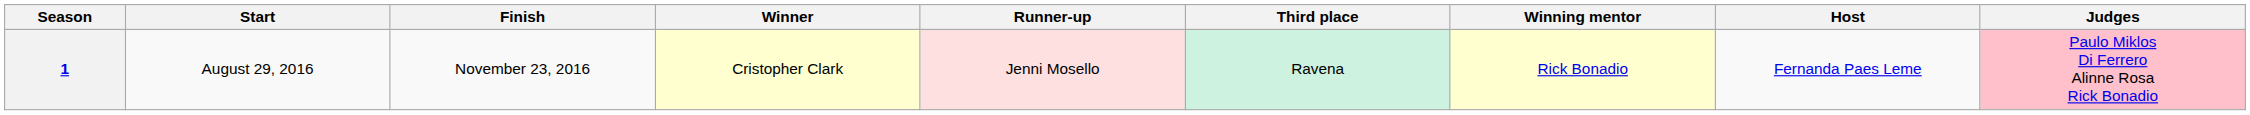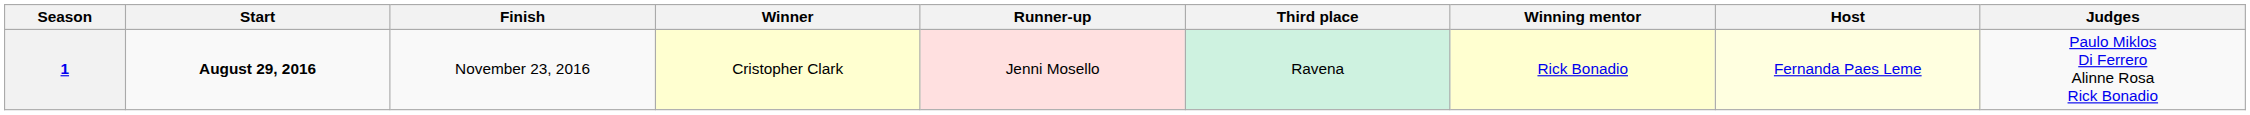(258, 69) normal -> (258, 69) bold
(1848, 69) no background -> (1848, 69) lightyellow background
(2113, 69) pink background -> (2113, 69) no background
